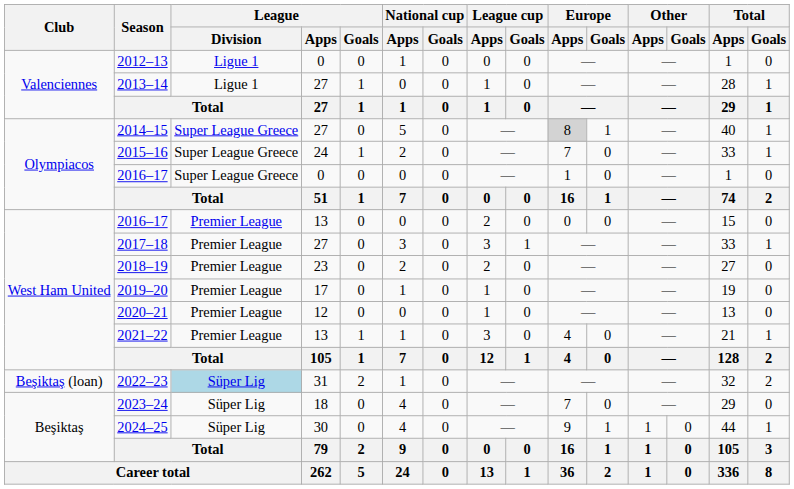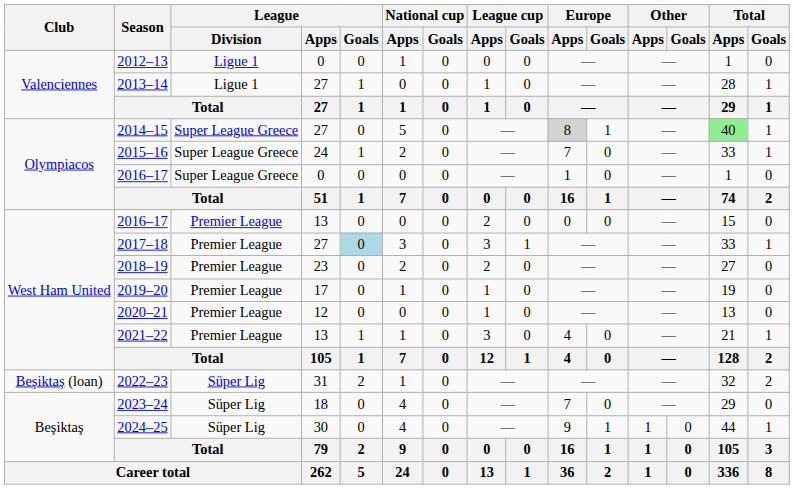(728, 130) no background -> (728, 130) lightgreen background
(361, 244) no background -> (361, 244) lightblue background
(236, 381) lightblue background -> (236, 381) no background
